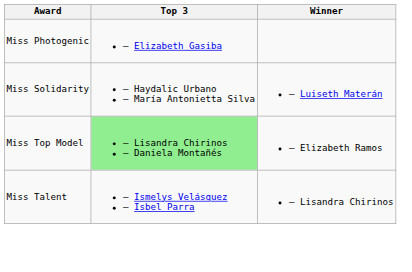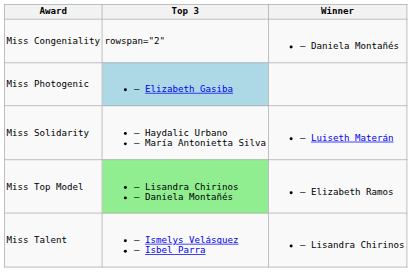+ row: (53, 41)
(174, 46) no background -> (185, 90) lightblue background
